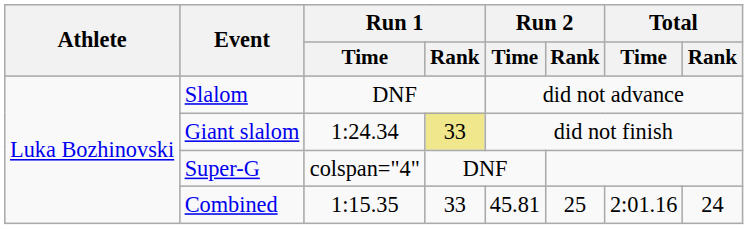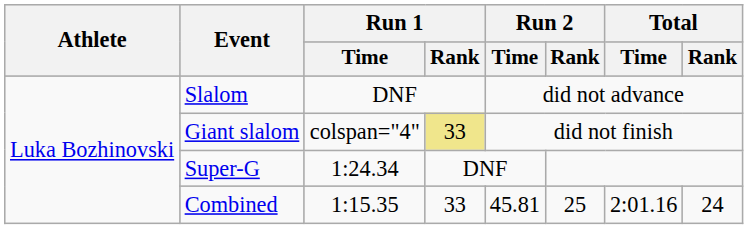(365, 131) 1:24.34 -> (365, 131) colspan="4"
(365, 168) colspan="4" -> (365, 168) 1:24.34
